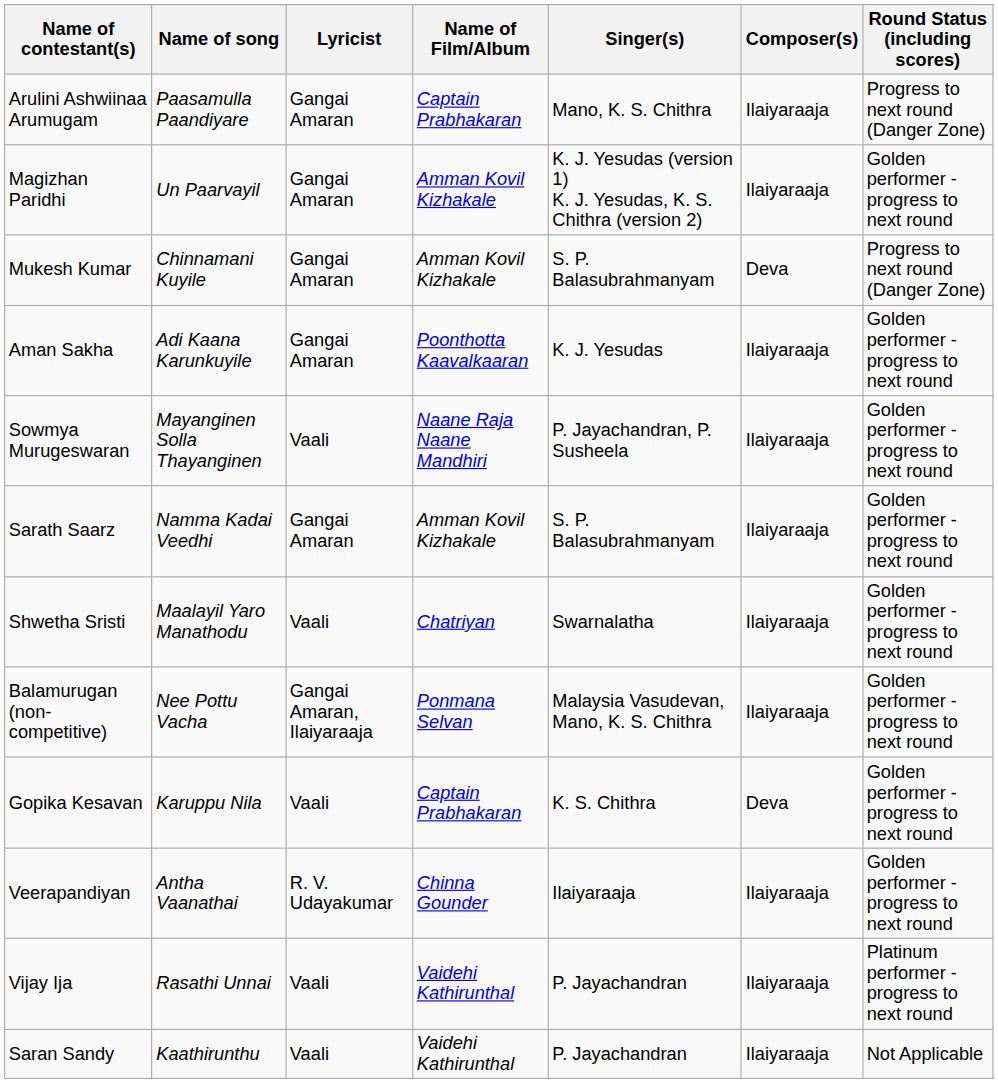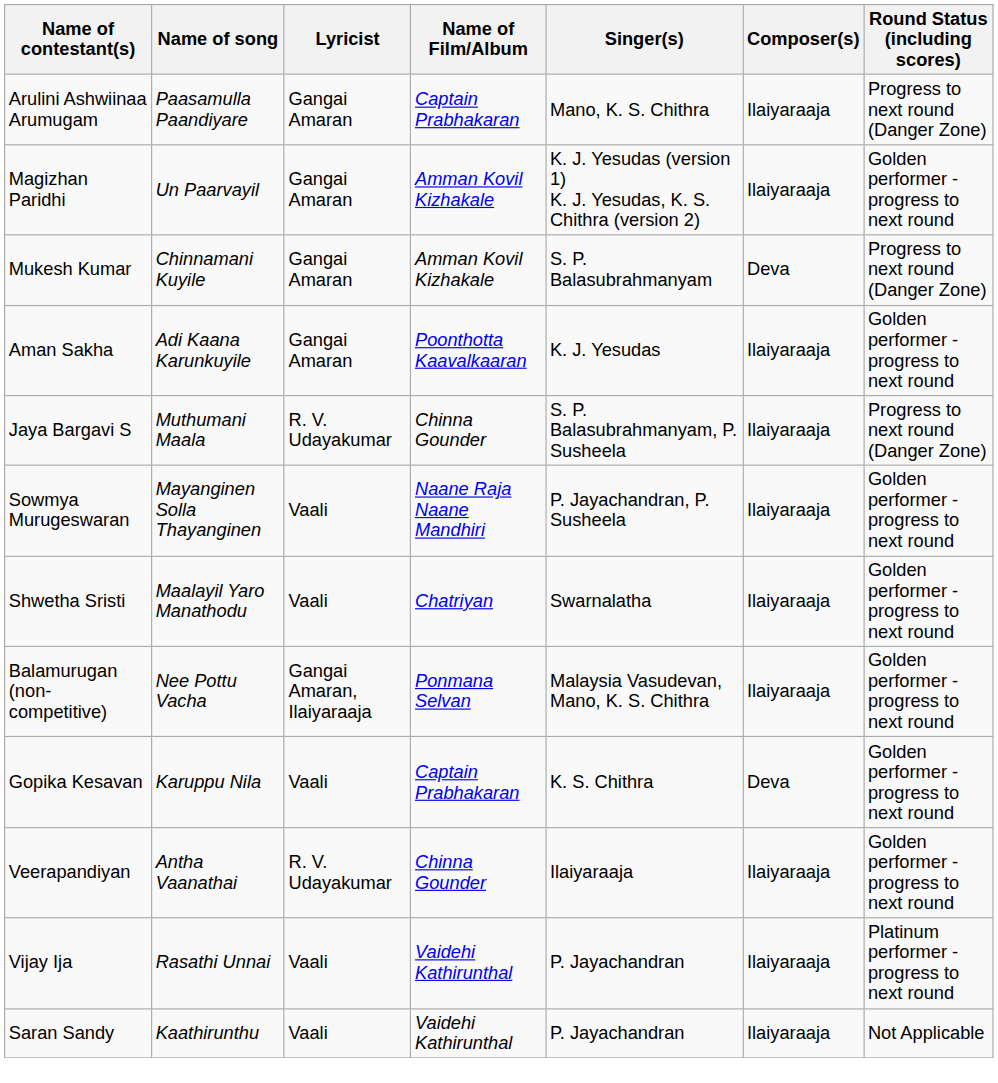+ row: (70, 430)
- row: (62, 531)
